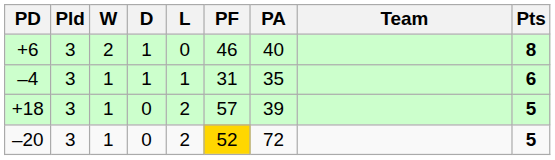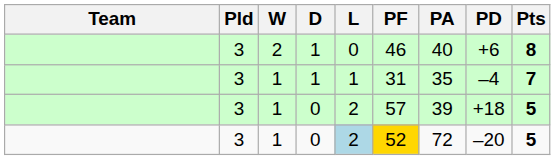columns swapped: (404, 19) <-> (28, 19)
(531, 79) 6 -> (531, 79) 7
(185, 139) no background -> (354, 139) lightblue background
